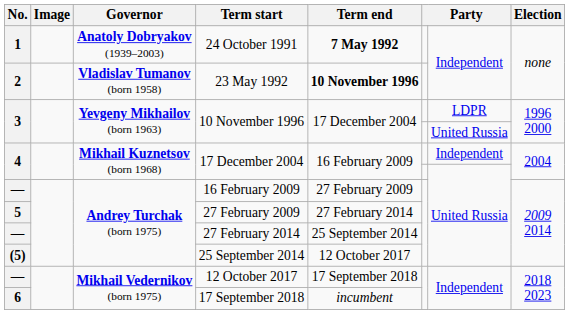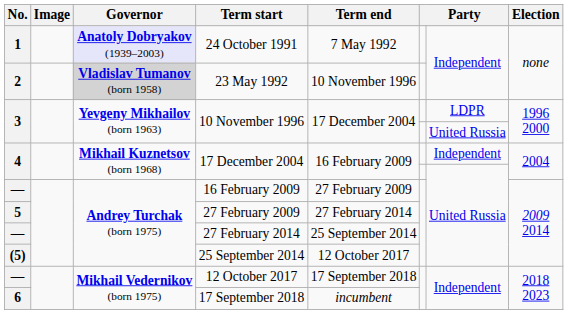(134, 44) no background -> (134, 44) lavender background
(365, 44) bold -> (364, 44) normal
(134, 81) no background -> (134, 81) lightgrey background
(365, 81) bold -> (364, 81) normal
